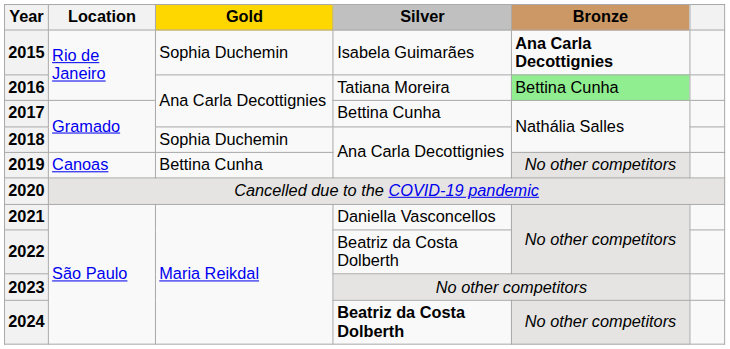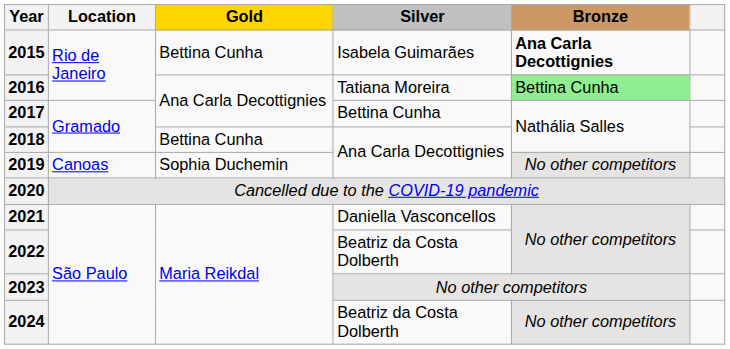(224, 52) Sophia Duchemin -> (211, 52) Bettina Cunha
(224, 139) Sophia Duchemin -> (211, 139) Bettina Cunha
(211, 165) Bettina Cunha -> (224, 165) Sophia Duchemin
(401, 322) bold -> (397, 322) normal
